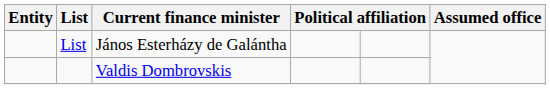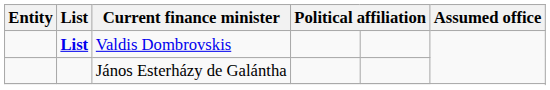(73, 44) normal -> (74, 44) bold
(191, 44) János Esterházy de Galántha -> (164, 44) Valdis Dombrovskis
(164, 70) Valdis Dombrovskis -> (191, 70) János Esterházy de Galántha
